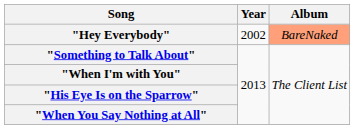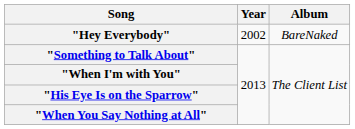(309, 34) lightsalmon background -> (309, 34) no background
